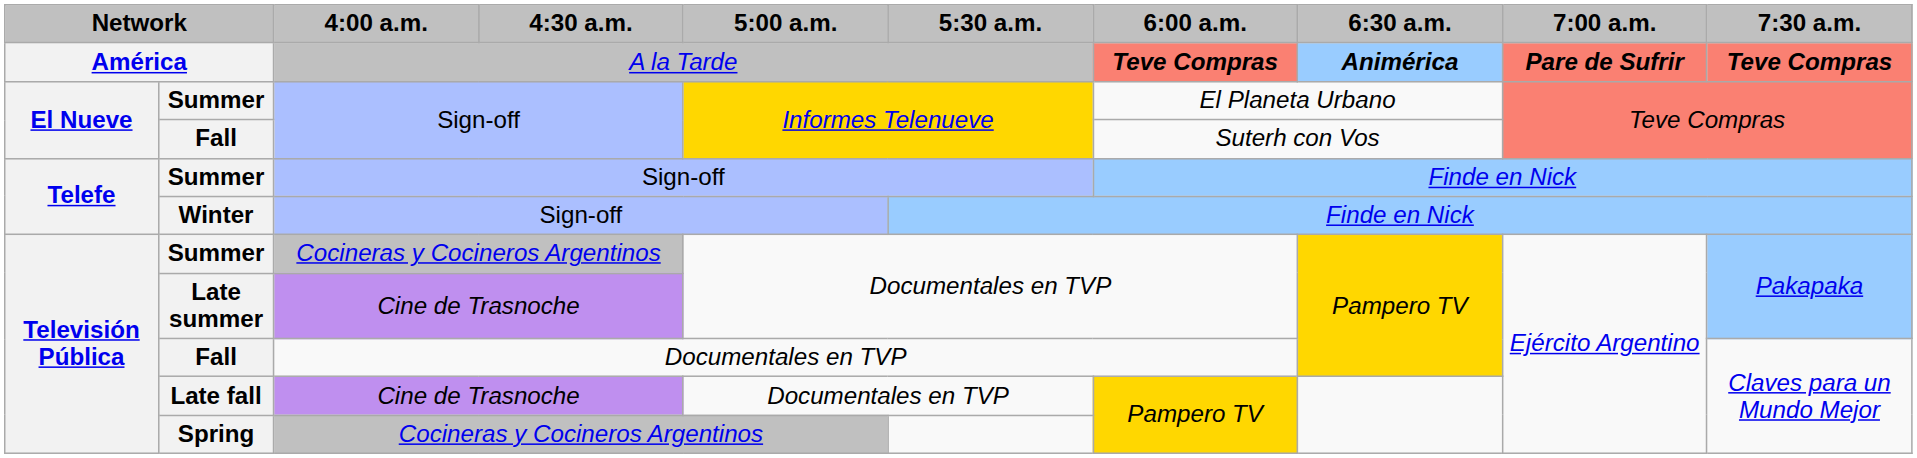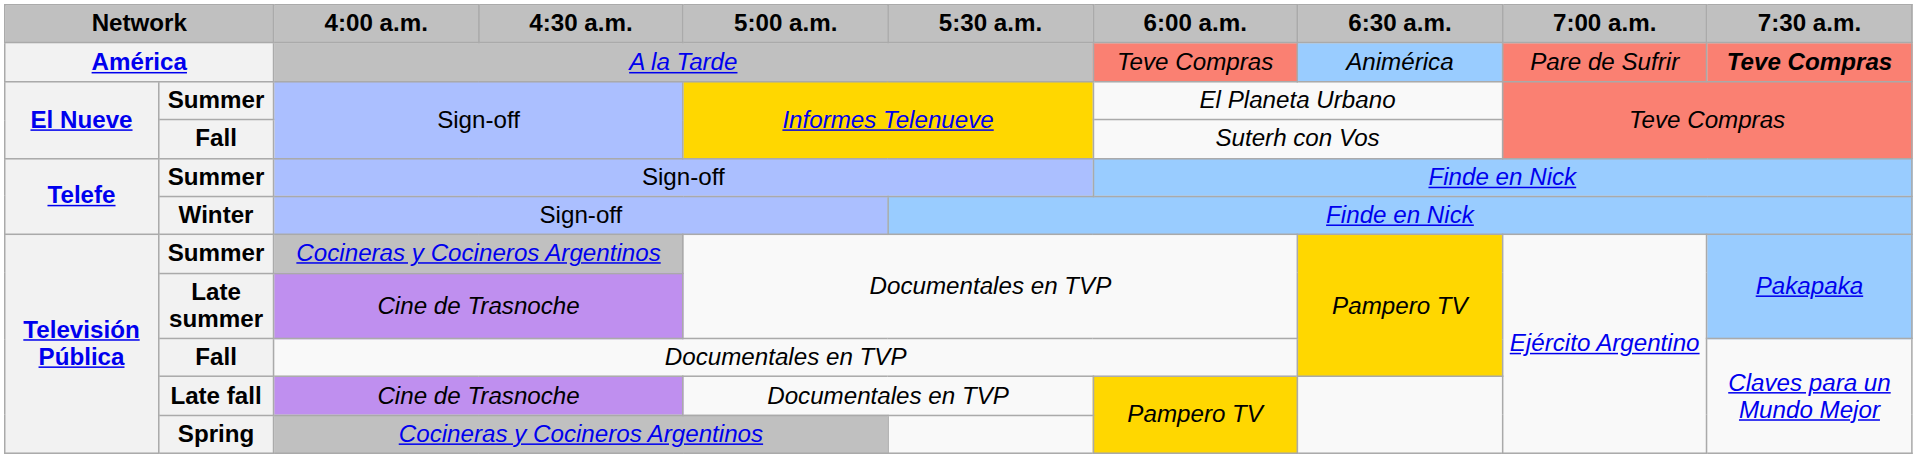(1195, 61) bold -> (1195, 61) normal
(1400, 61) bold -> (1400, 61) normal
(1605, 61) bold -> (1605, 61) normal
